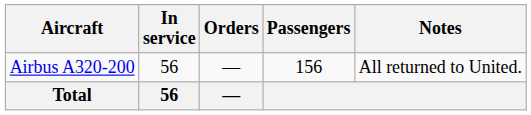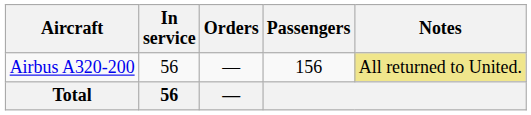(440, 67) no background -> (440, 67) khaki background
